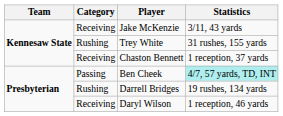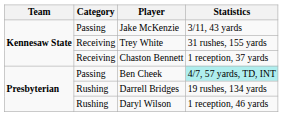(96, 27) Receiving -> (91, 27) Passing
(92, 43) Rushing -> (96, 43) Receiving
(96, 104) Receiving -> (92, 104) Rushing
